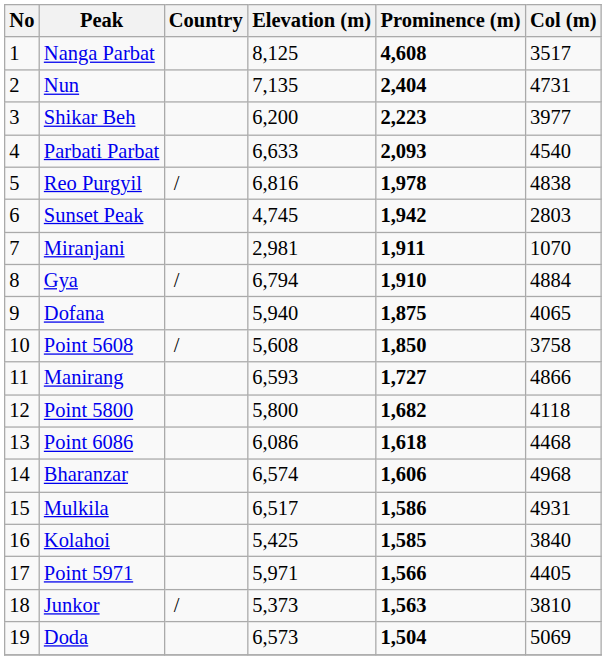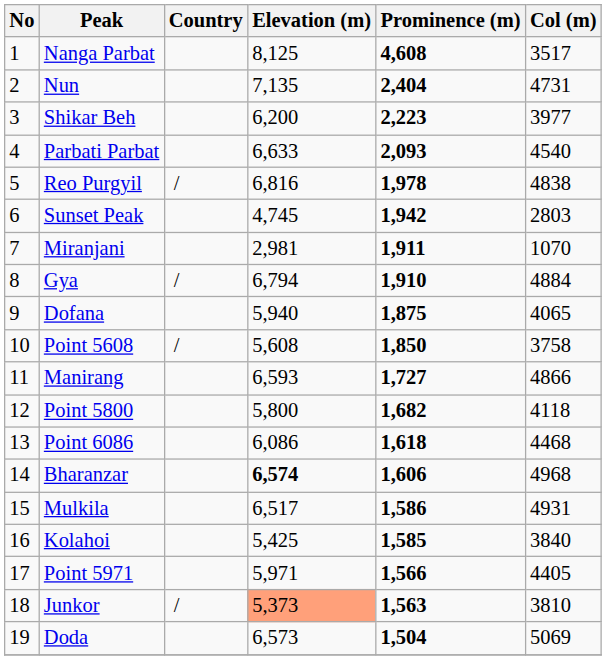(275, 475) normal -> (275, 475) bold
(275, 605) no background -> (275, 605) lightsalmon background
